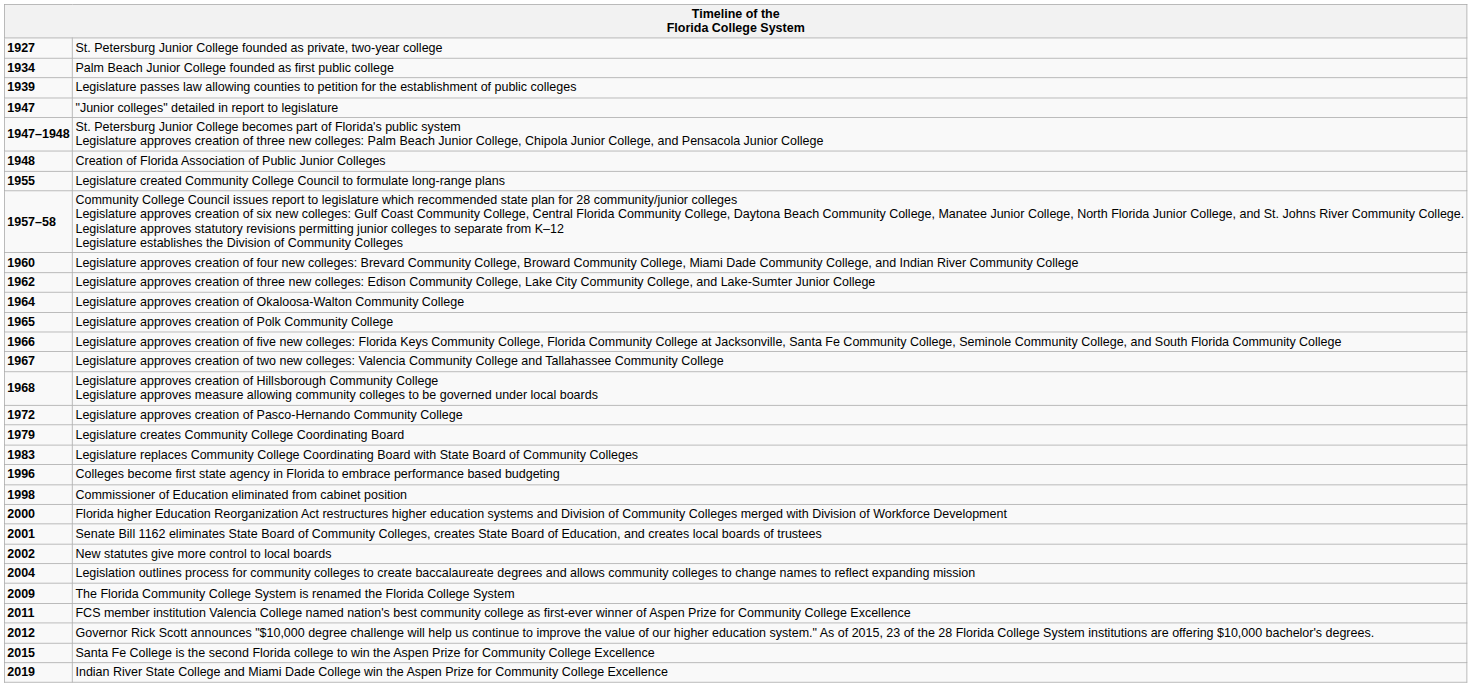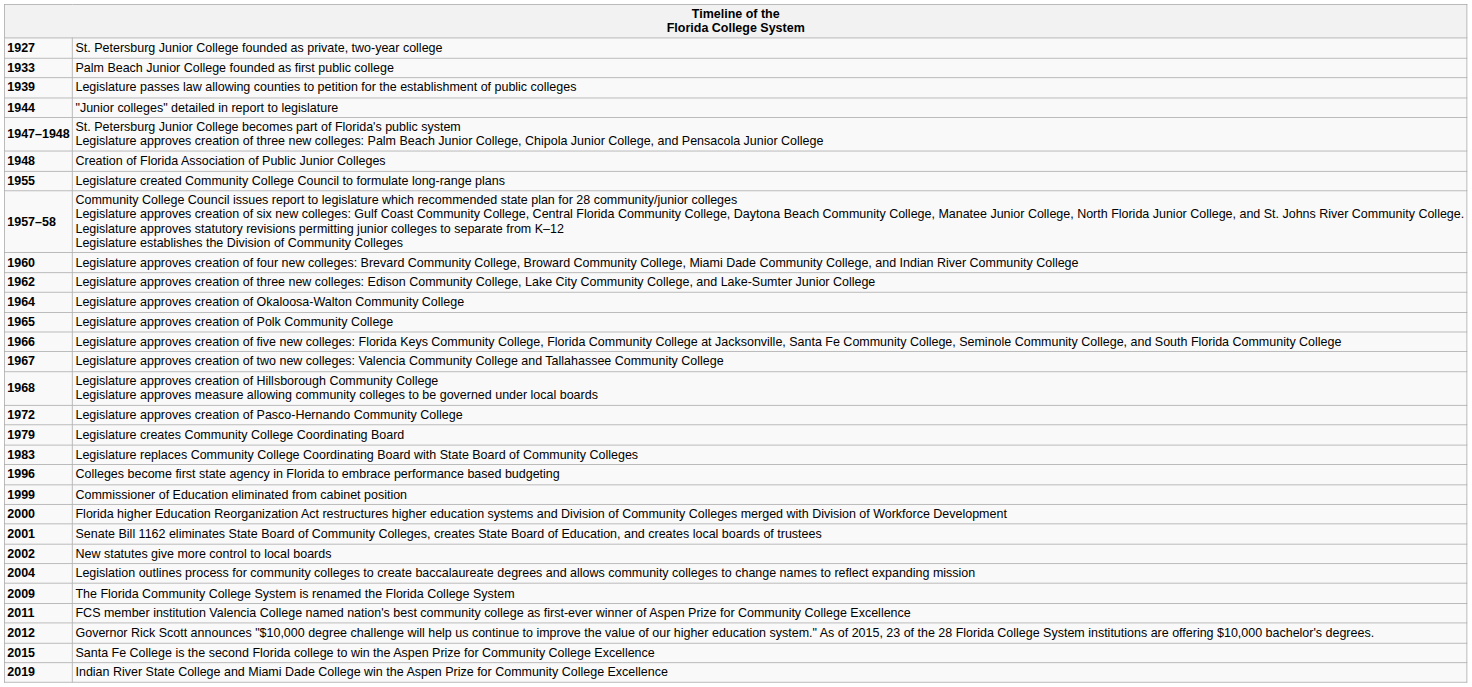(21, 68) 1934 -> (21, 68) 1933
(21, 107) 1947 -> (21, 107) 1944
(21, 494) 1998 -> (21, 494) 1999
